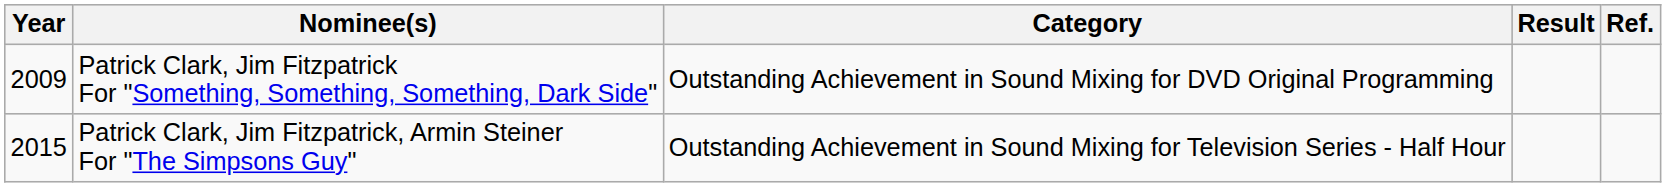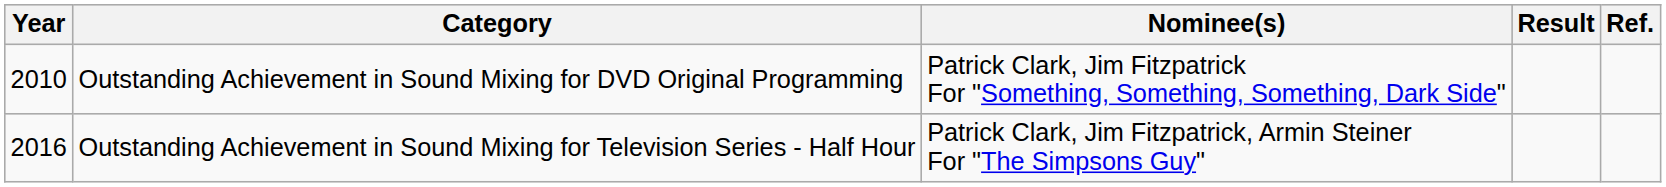columns swapped: (1087, 24) <-> (368, 24)
(39, 78) 2009 -> (39, 78) 2010
(39, 147) 2015 -> (39, 147) 2016
